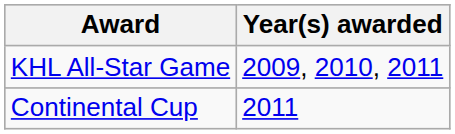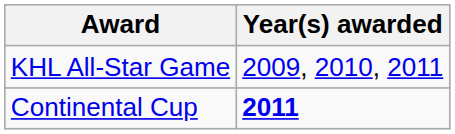(270, 107) normal -> (270, 107) bold
